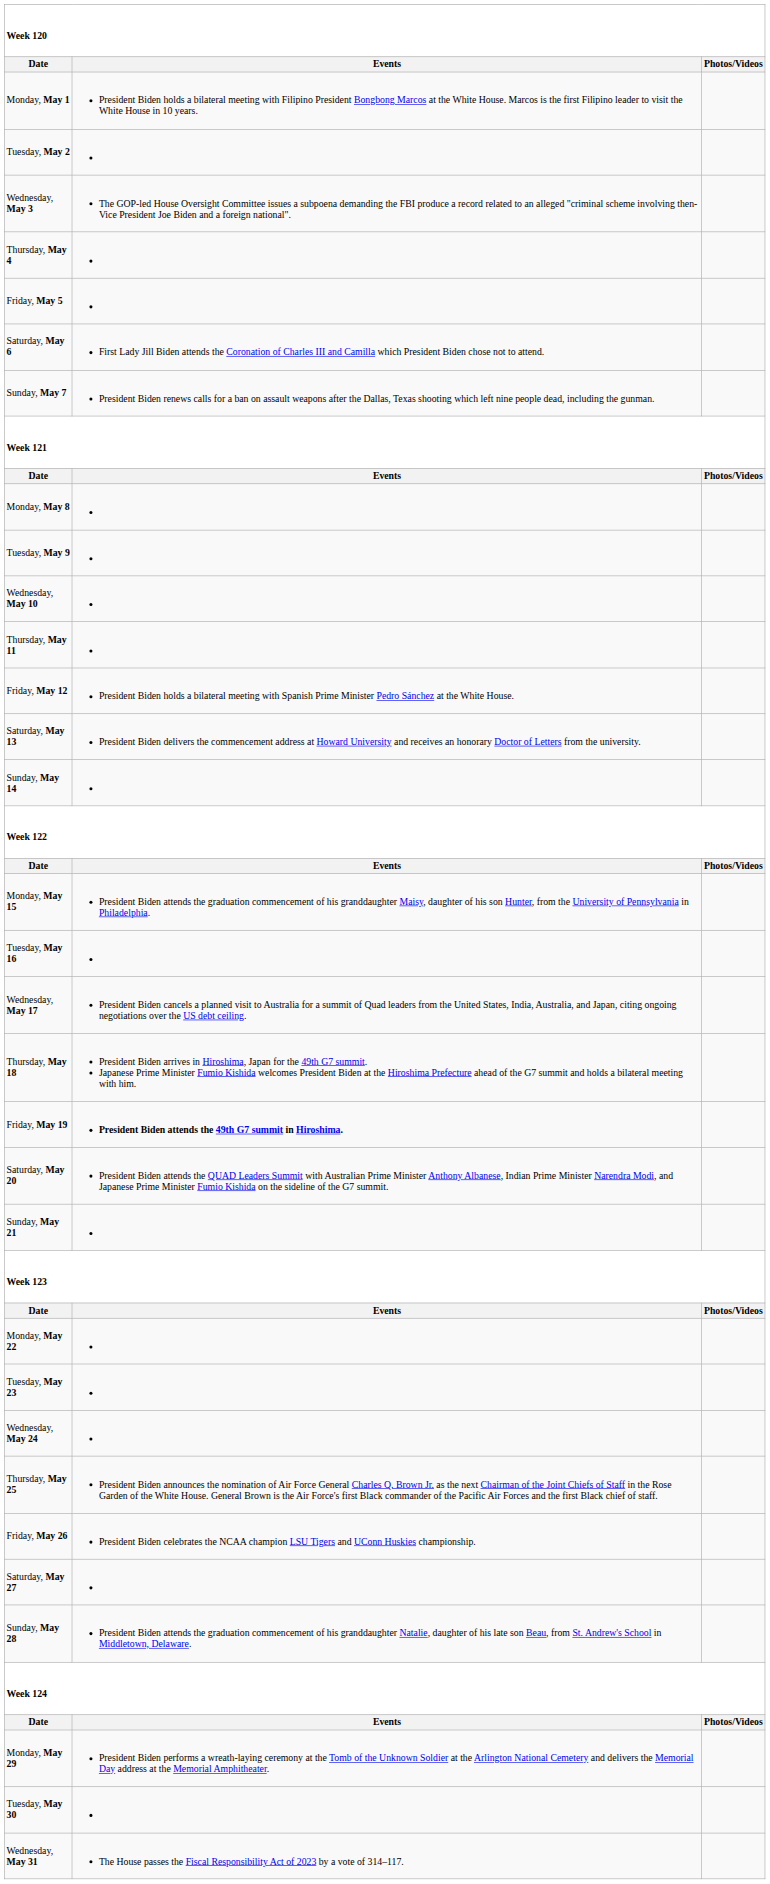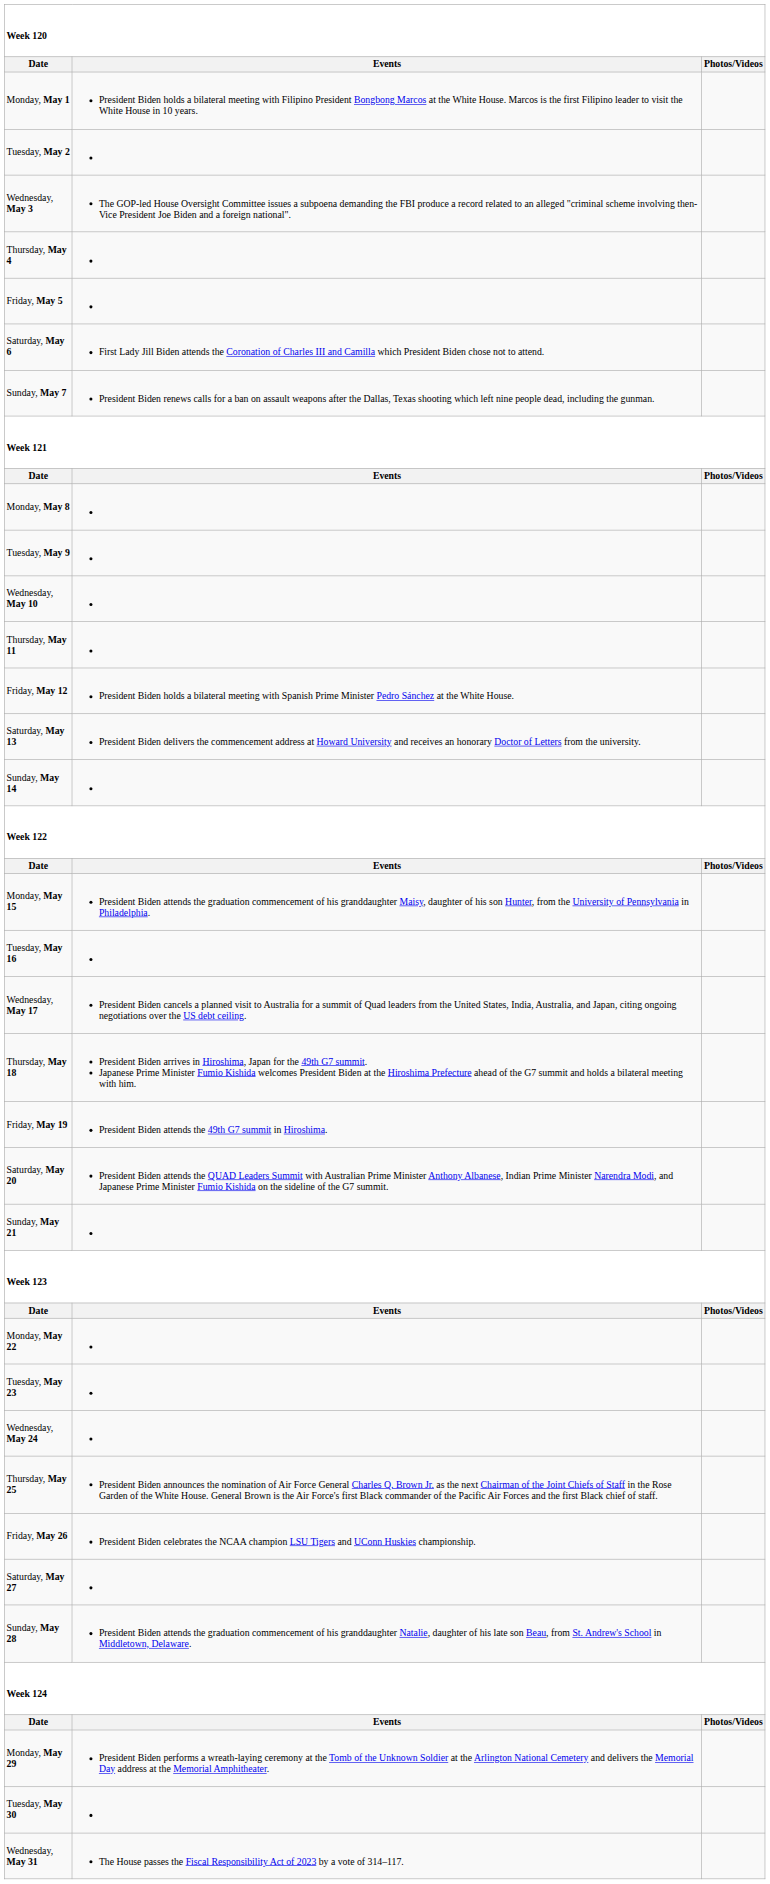(387, 1130) bold -> (387, 1130) normal
